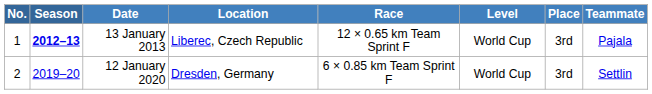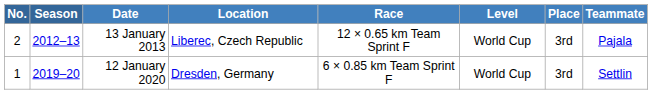(17, 40) 1 -> (17, 40) 2
(56, 40) bold -> (56, 40) normal
(17, 73) 2 -> (17, 73) 1
